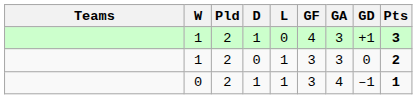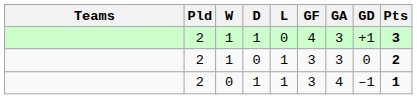columns swapped: (227, 16) <-> (198, 16)
